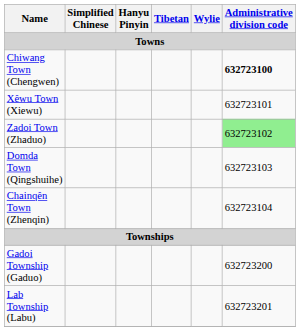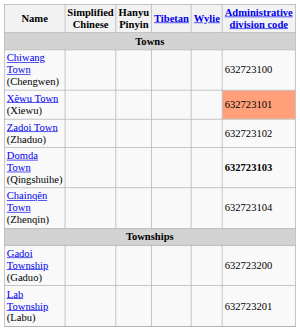(248, 70) bold -> (248, 70) normal
(248, 104) no background -> (248, 104) lightsalmon background
(248, 133) lightgreen background -> (248, 133) no background
(248, 167) normal -> (248, 167) bold
